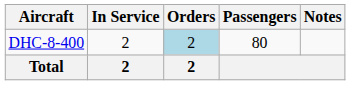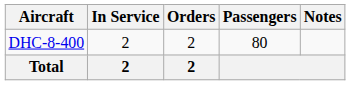(191, 42) lightblue background -> (191, 42) no background
